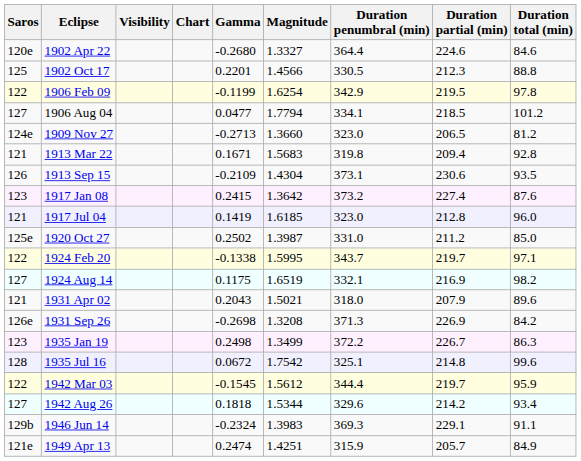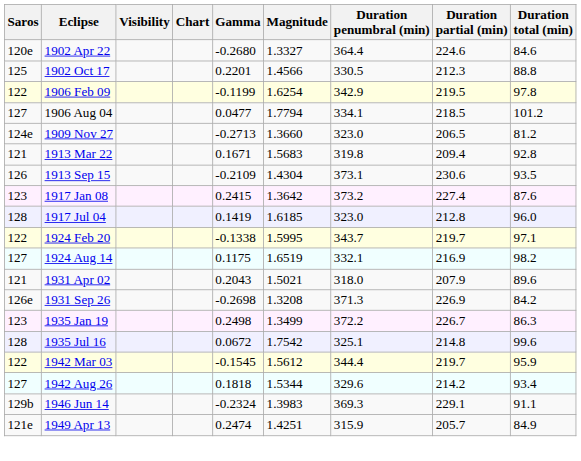(17, 216) 121 -> (17, 216) 128
- row: (77, 237)
